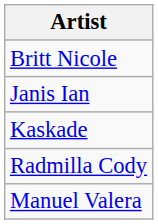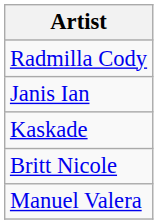(63, 58) Britt Nicole -> (79, 58) Radmilla Cody
(79, 165) Radmilla Cody -> (63, 165) Britt Nicole
